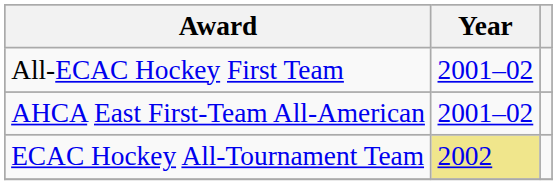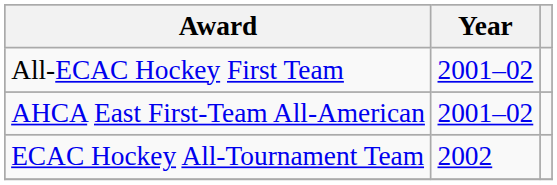(465, 156) khaki background -> (465, 156) no background
